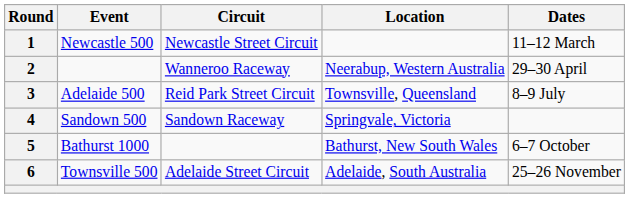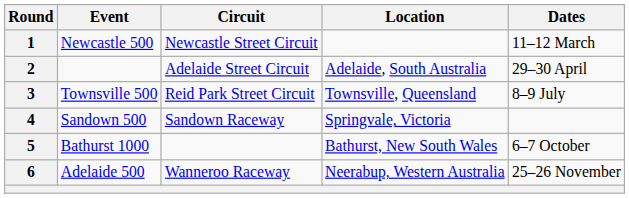(227, 68) Wanneroo Raceway -> (237, 68) Adelaide Street Circuit
(415, 68) Neerabup, Western Australia -> (406, 68) Adelaide, South Australia
(103, 94) Adelaide 500 -> (109, 94) Townsville 500
(109, 171) Townsville 500 -> (103, 171) Adelaide 500
(237, 171) Adelaide Street Circuit -> (227, 171) Wanneroo Raceway
(406, 171) Adelaide, South Australia -> (415, 171) Neerabup, Western Australia
